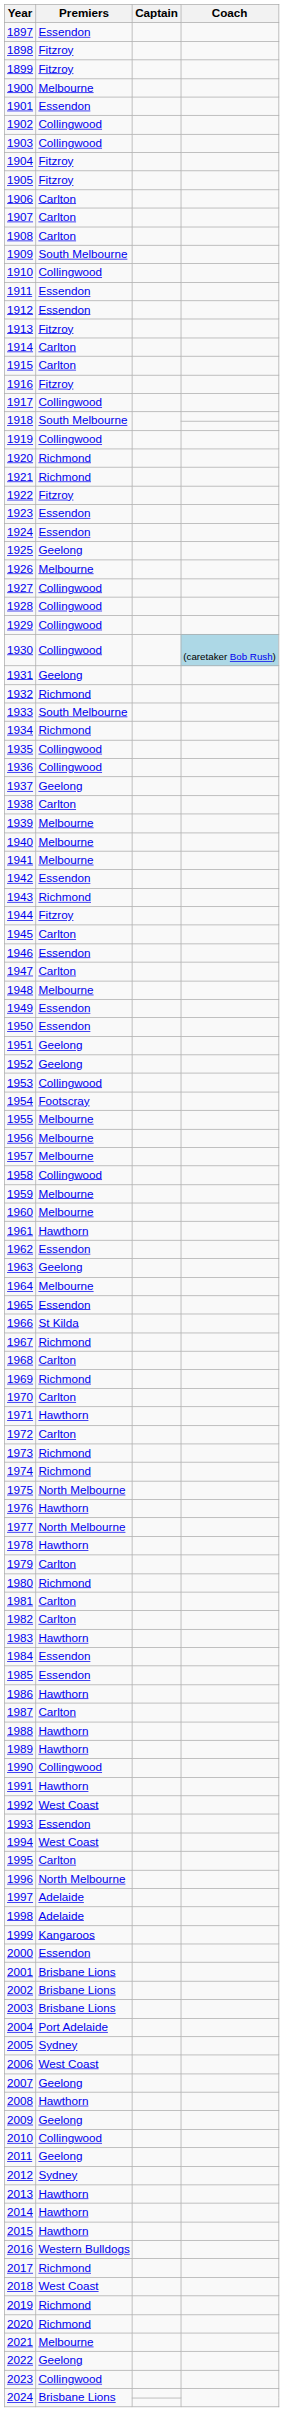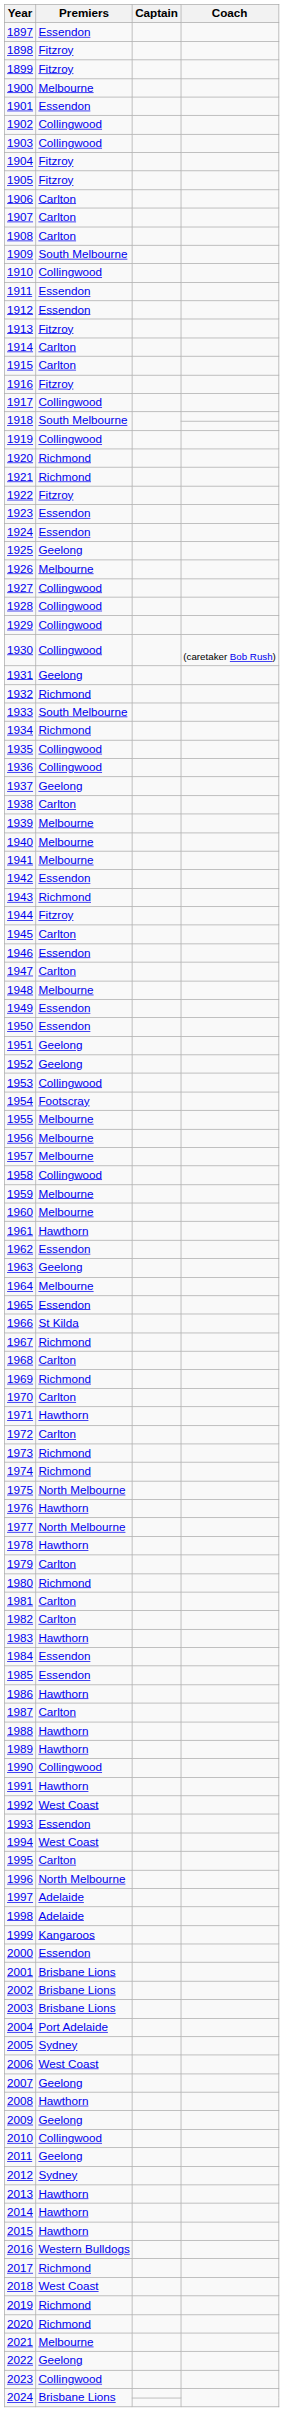(230, 657) lightblue background -> (230, 657) no background
